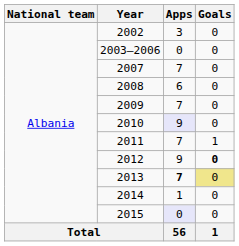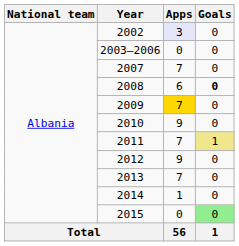(179, 32) no background -> (179, 32) lavender background
(215, 86) normal -> (215, 86) bold
(179, 105) no background -> (179, 105) gold background
(179, 123) lavender background -> (179, 123) no background
(215, 141) no background -> (215, 141) khaki background
(215, 159) bold -> (215, 159) normal
(179, 178) bold -> (179, 178) normal
(215, 178) khaki background -> (215, 178) no background
(179, 214) lavender background -> (179, 214) no background
(215, 214) no background -> (215, 214) lightgreen background
